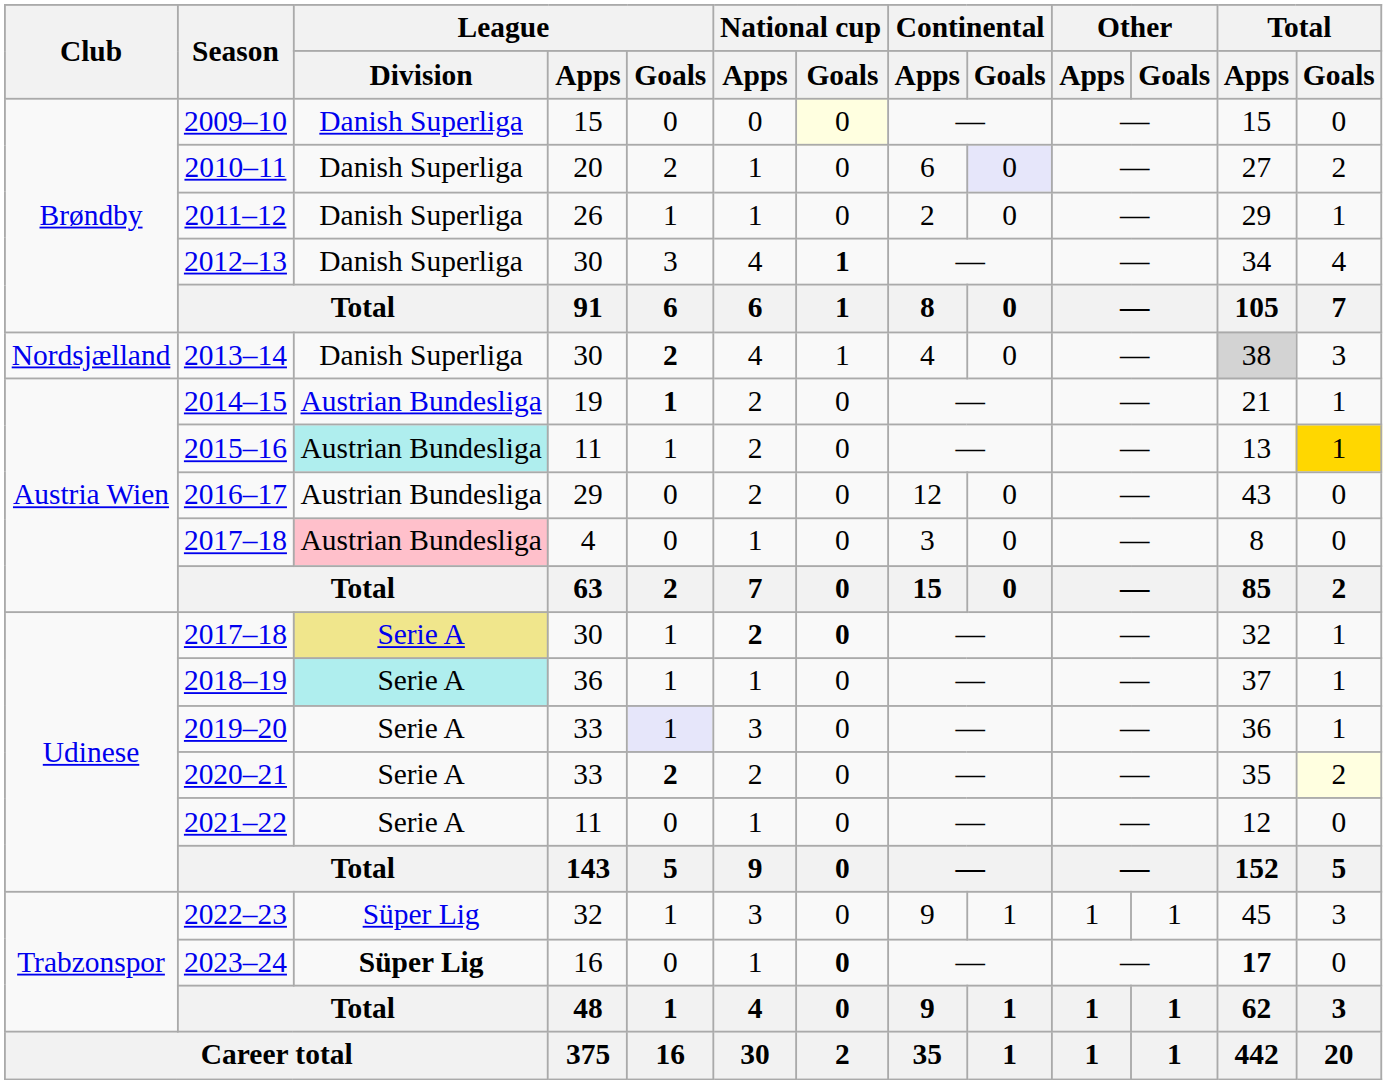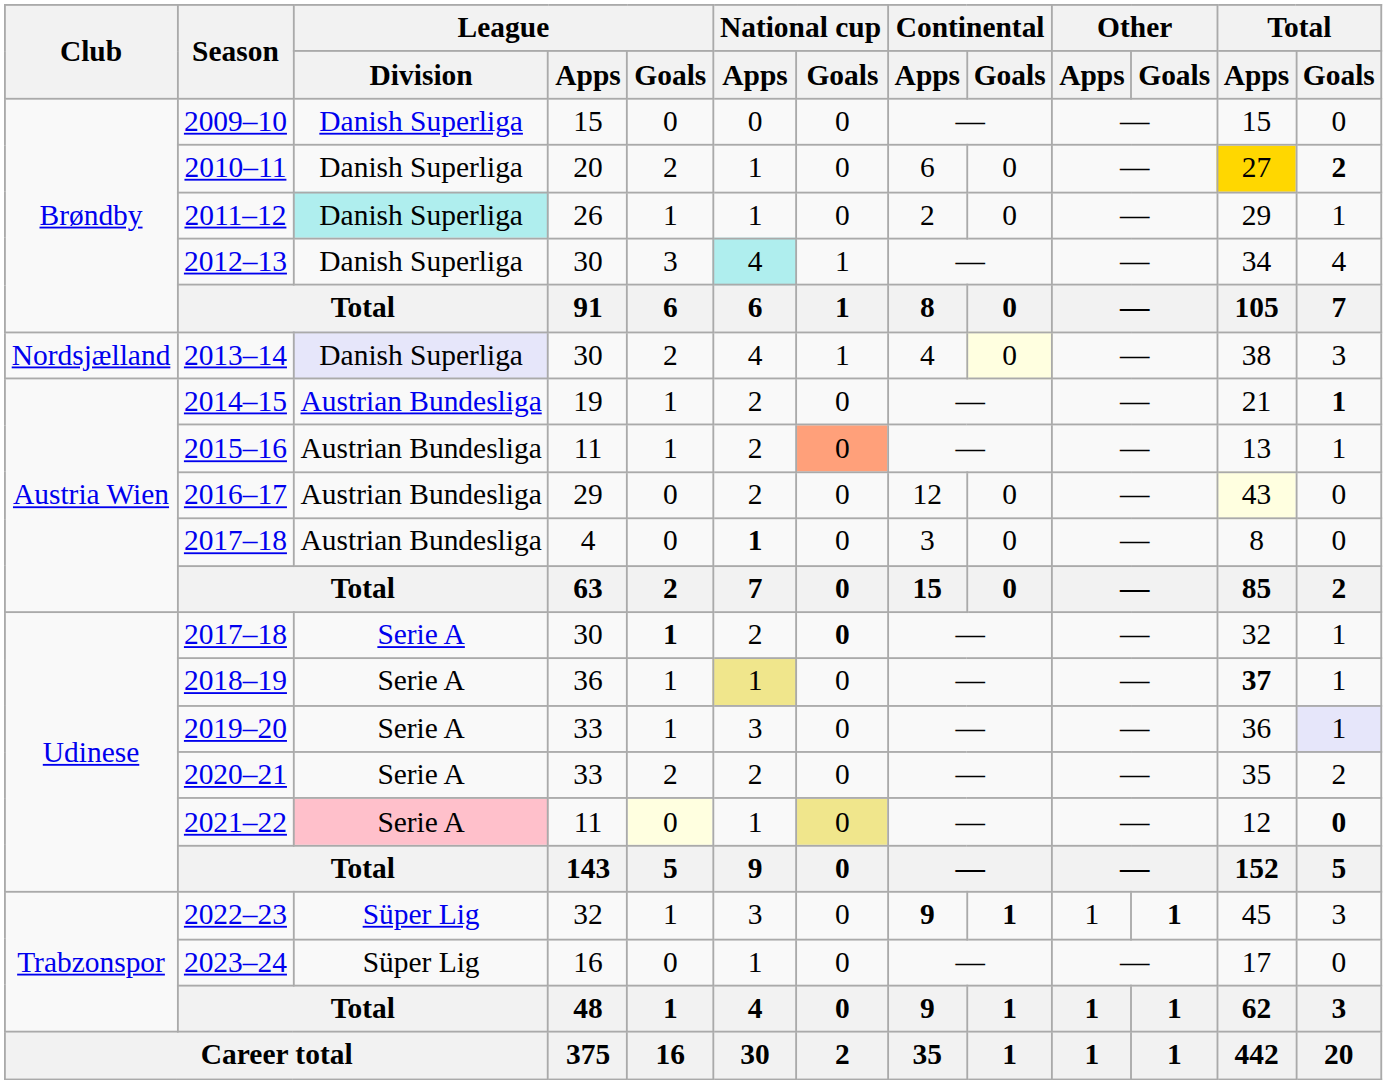(842, 121) lightyellow background -> (842, 121) no background
(1010, 167) lavender background -> (1010, 167) no background
(1257, 167) no background -> (1257, 167) gold background
(1339, 167) normal -> (1339, 167) bold
(421, 214) no background -> (421, 214) paleturquoise background
(755, 261) no background -> (755, 261) paleturquoise background
(842, 261) bold -> (842, 261) normal
(421, 354) no background -> (421, 354) lavender background
(670, 354) bold -> (670, 354) normal
(1010, 354) no background -> (1010, 354) lightyellow background
(1257, 354) lightgrey background -> (1257, 354) no background
(670, 401) bold -> (670, 401) normal
(1339, 401) normal -> (1339, 401) bold
(421, 448) paleturquoise background -> (421, 448) no background
(842, 448) no background -> (842, 448) lightsalmon background
(1339, 448) gold background -> (1339, 448) no background
(1257, 494) no background -> (1257, 494) lightyellow background
(421, 541) pink background -> (421, 541) no background
(755, 541) normal -> (755, 541) bold
(421, 634) khaki background -> (421, 634) no background
(670, 634) normal -> (670, 634) bold
(755, 634) bold -> (755, 634) normal
(421, 681) paleturquoise background -> (421, 681) no background
(755, 681) no background -> (755, 681) khaki background
(1257, 681) normal -> (1257, 681) bold
(670, 728) lavender background -> (670, 728) no background
(1339, 728) no background -> (1339, 728) lavender background
(670, 774) bold -> (670, 774) normal
(1339, 774) lightyellow background -> (1339, 774) no background
(421, 821) no background -> (421, 821) pink background
(670, 821) no background -> (670, 821) lightyellow background
(842, 821) no background -> (842, 821) khaki background
(1339, 821) normal -> (1339, 821) bold
(927, 914) normal -> (927, 914) bold
(1010, 914) normal -> (1010, 914) bold
(1174, 914) normal -> (1174, 914) bold
(421, 961) bold -> (421, 961) normal
(842, 961) bold -> (842, 961) normal
(1257, 961) bold -> (1257, 961) normal
